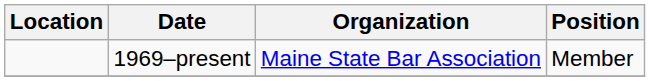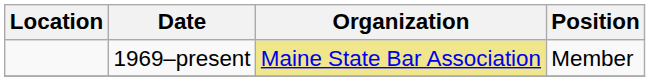(401, 57) no background -> (401, 57) khaki background
